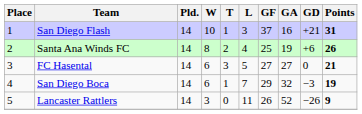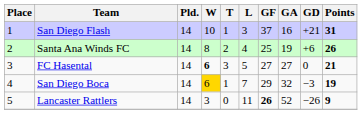(207, 65) normal -> (207, 65) bold
(207, 83) no background -> (207, 83) gold background
(266, 100) normal -> (266, 100) bold
